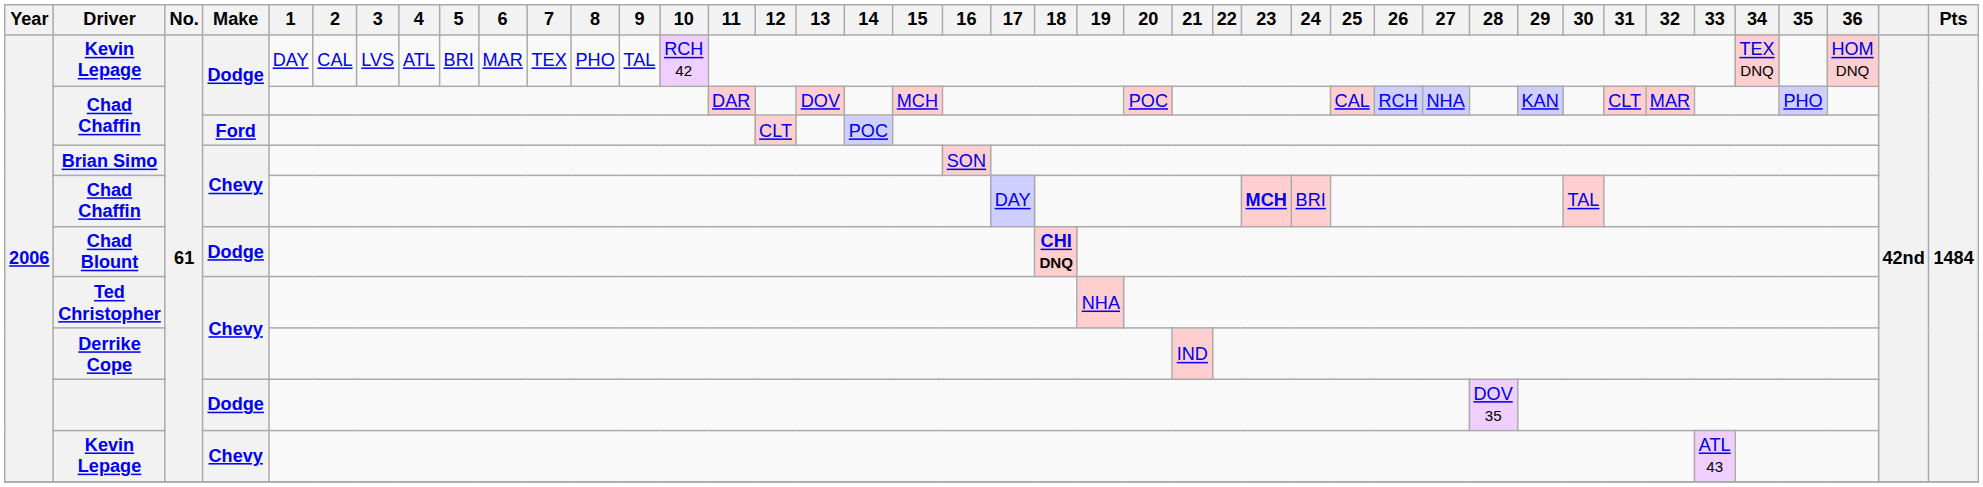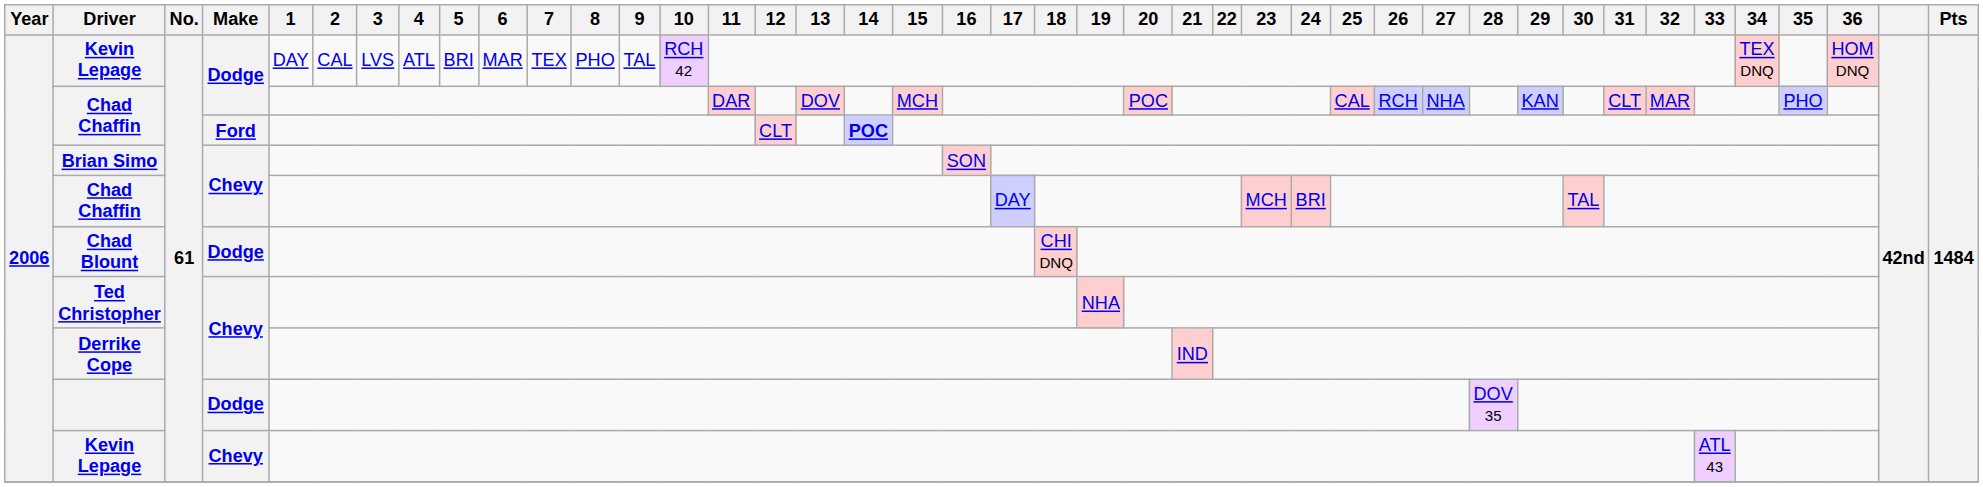(868, 130) normal -> (868, 130) bold
(1266, 201) bold -> (1266, 201) normal
(1056, 252) bold -> (1056, 251) normal
